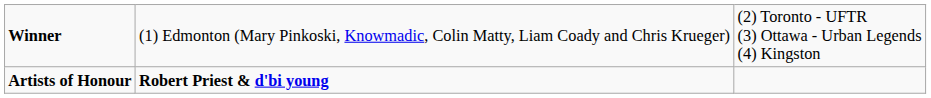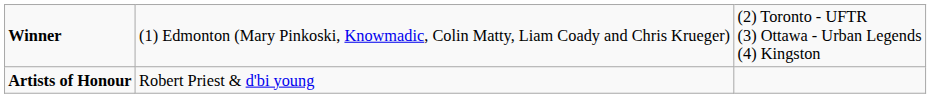(234, 80) bold -> (227, 80) normal
